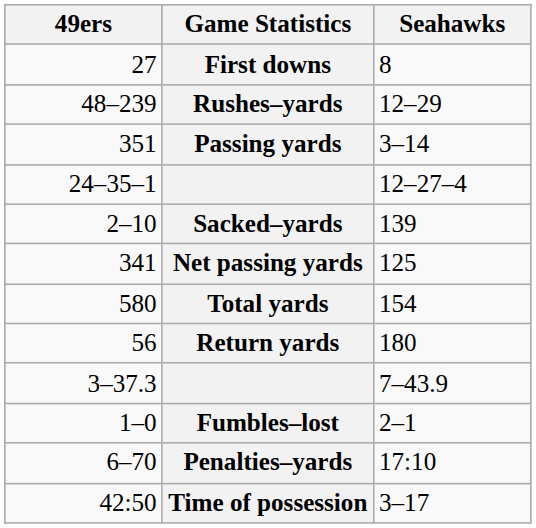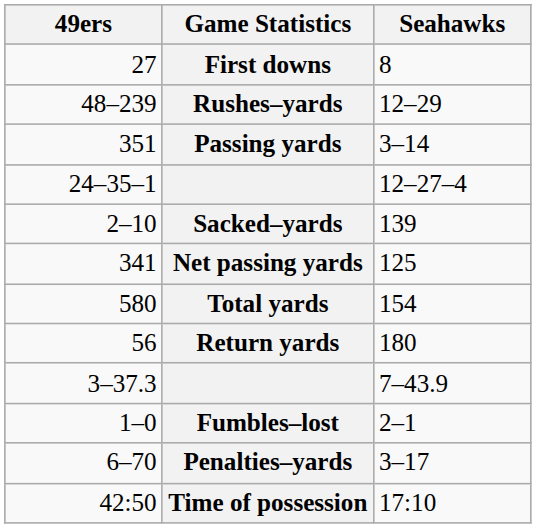(408, 462) 17:10 -> (404, 462) 3–17
(404, 502) 3–17 -> (408, 502) 17:10
